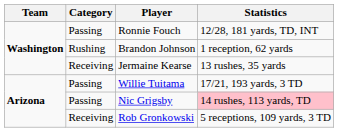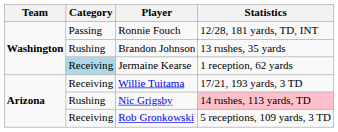(247, 48) 1 reception, 62 yards -> (243, 48) 13 rushes, 35 yards
(91, 65) no background -> (91, 65) lightblue background
(243, 65) 13 rushes, 35 yards -> (247, 65) 1 reception, 62 yards
(85, 83) Passing -> (91, 83) Receiving
(85, 100) Passing -> (87, 100) Rushing
